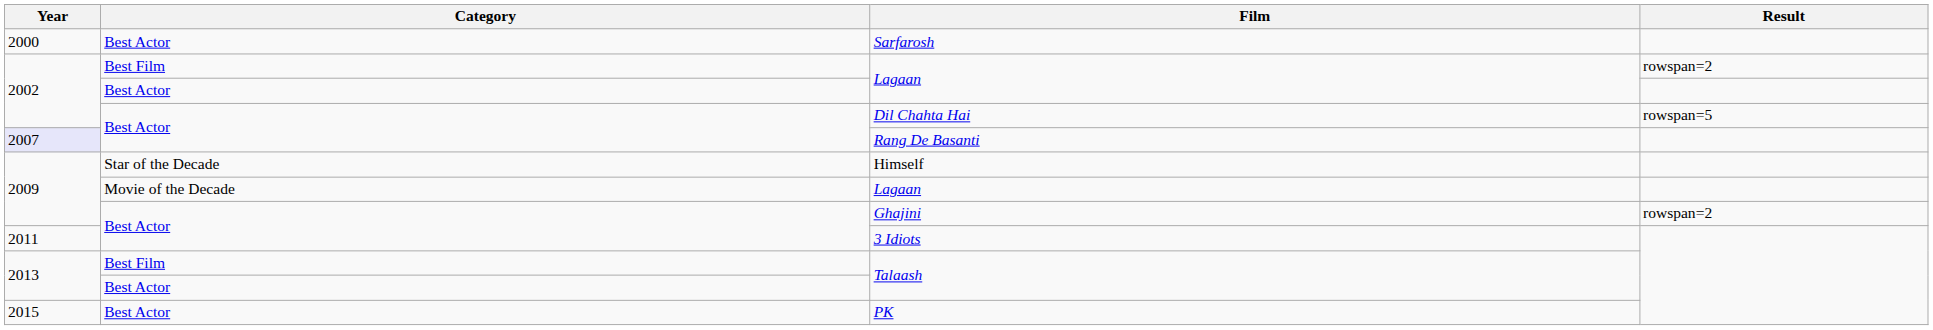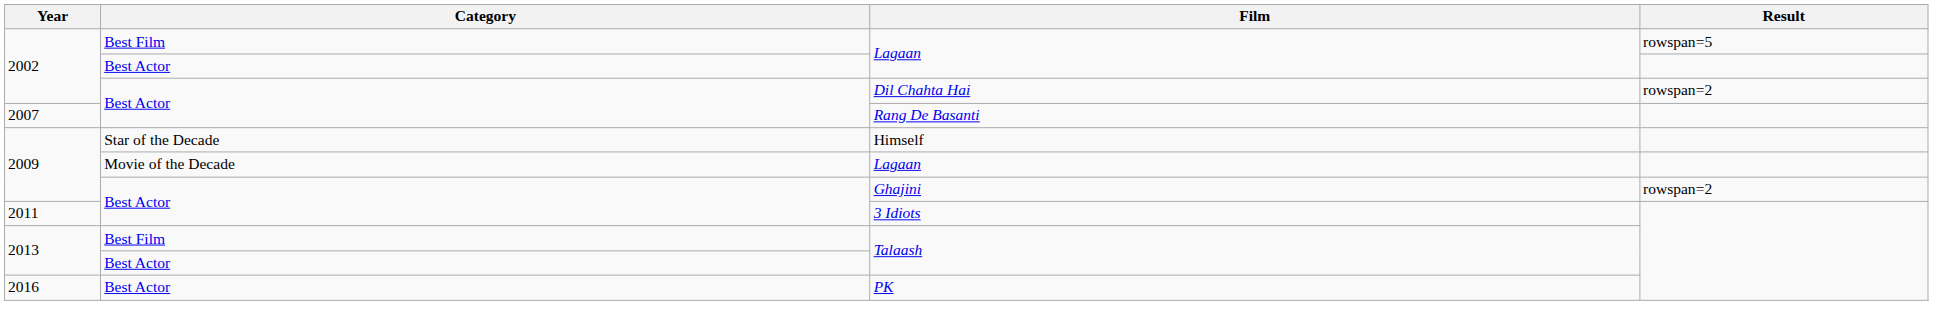- row: (137, 41)
(1678, 66) rowspan=2 -> (1678, 41) rowspan=5
(1678, 115) rowspan=5 -> (1678, 90) rowspan=2
(24, 139) lavender background -> (24, 115) no background
(24, 312) 2015 -> (24, 287) 2016
